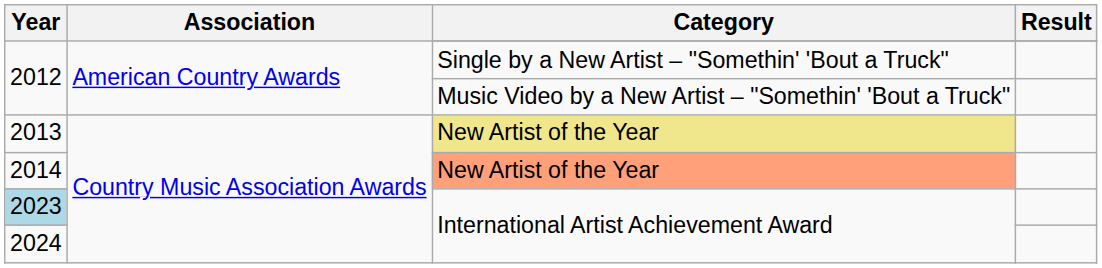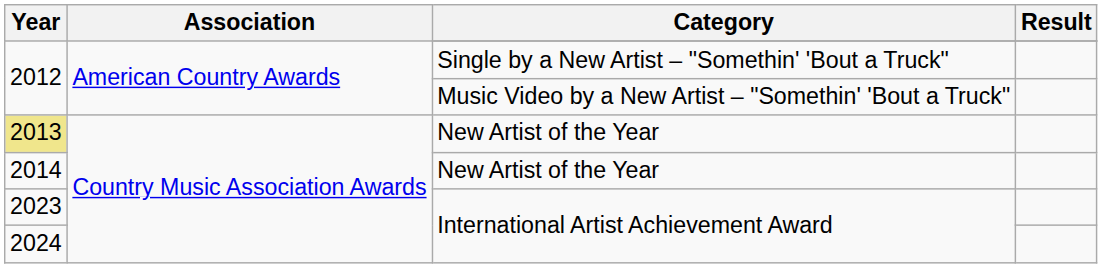(36, 133) no background -> (36, 133) khaki background
(548, 133) khaki background -> (548, 133) no background
(548, 170) lightsalmon background -> (548, 170) no background
(36, 206) lightblue background -> (36, 206) no background
